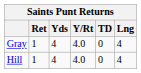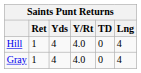rows swapped: (17, 44) <-> (14, 60)
